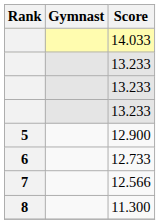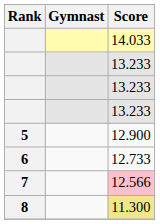(131, 183) no background -> (131, 183) pink background
(131, 207) no background -> (131, 207) khaki background
